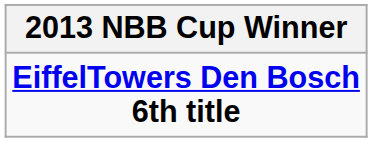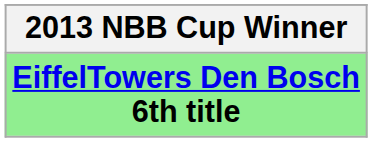(186, 94) no background -> (186, 94) lightgreen background
